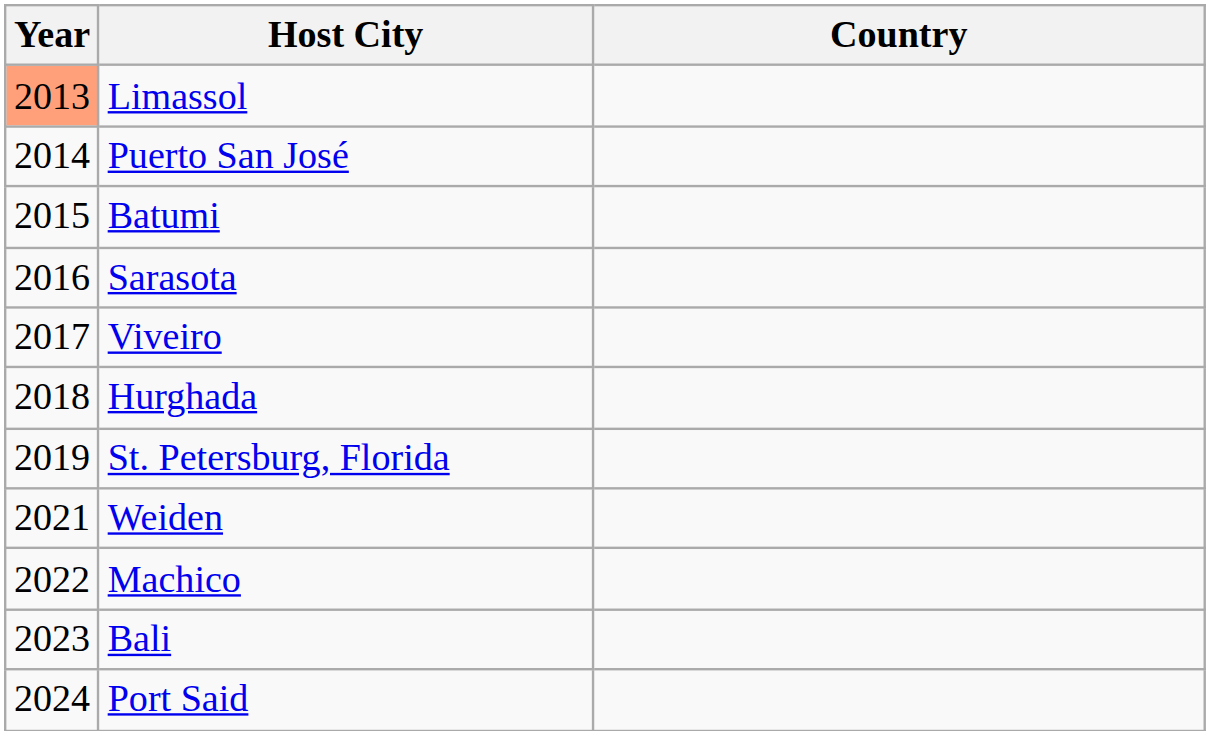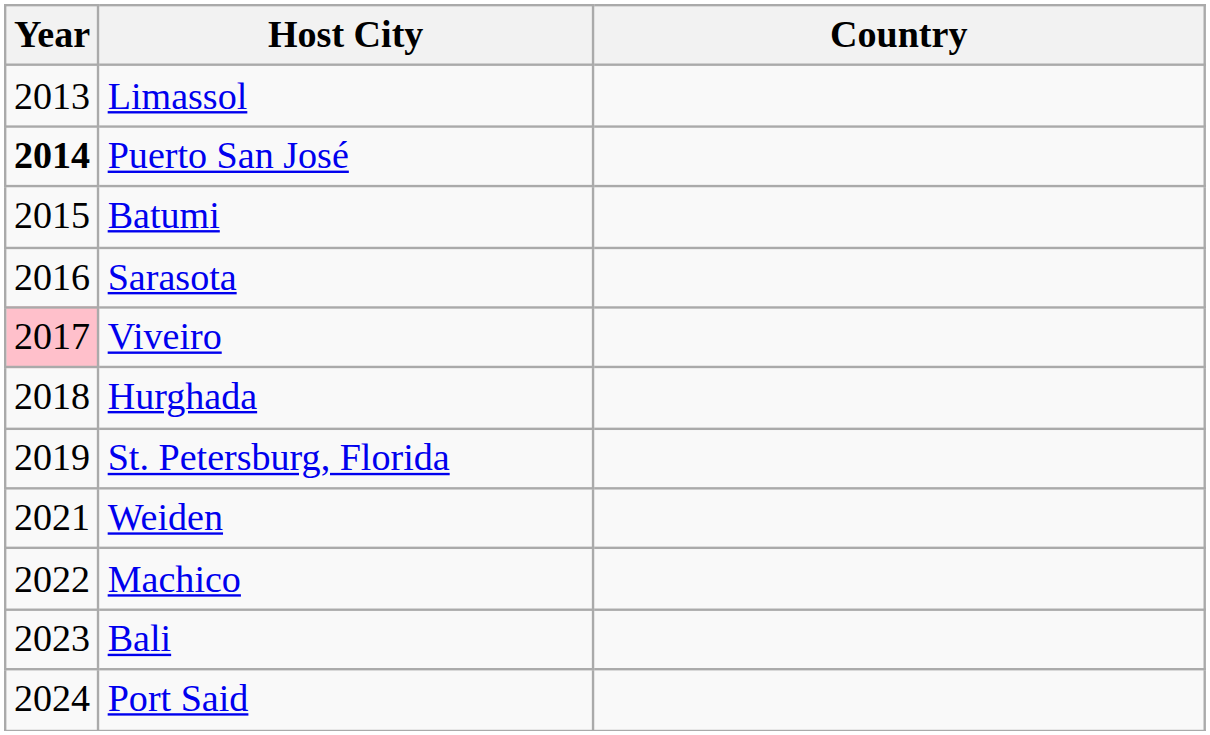(52, 95) lightsalmon background -> (52, 95) no background
(52, 155) normal -> (52, 155) bold
(52, 336) no background -> (52, 336) pink background
